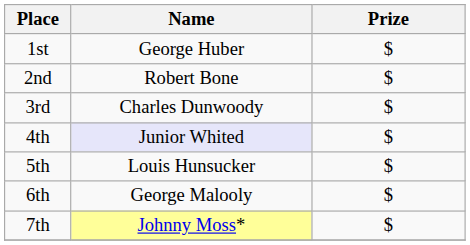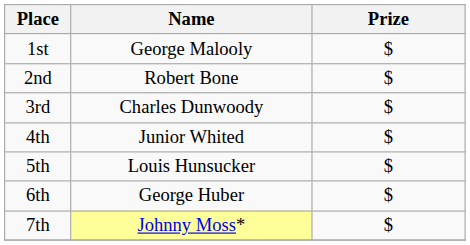(191, 48) George Huber -> (191, 48) George Malooly
(191, 136) lavender background -> (191, 136) no background
(191, 195) George Malooly -> (191, 195) George Huber
